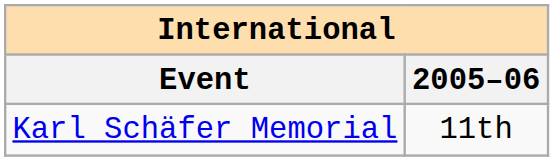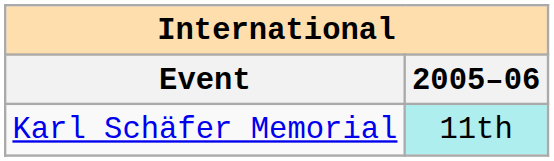(476, 130) no background -> (476, 130) paleturquoise background
